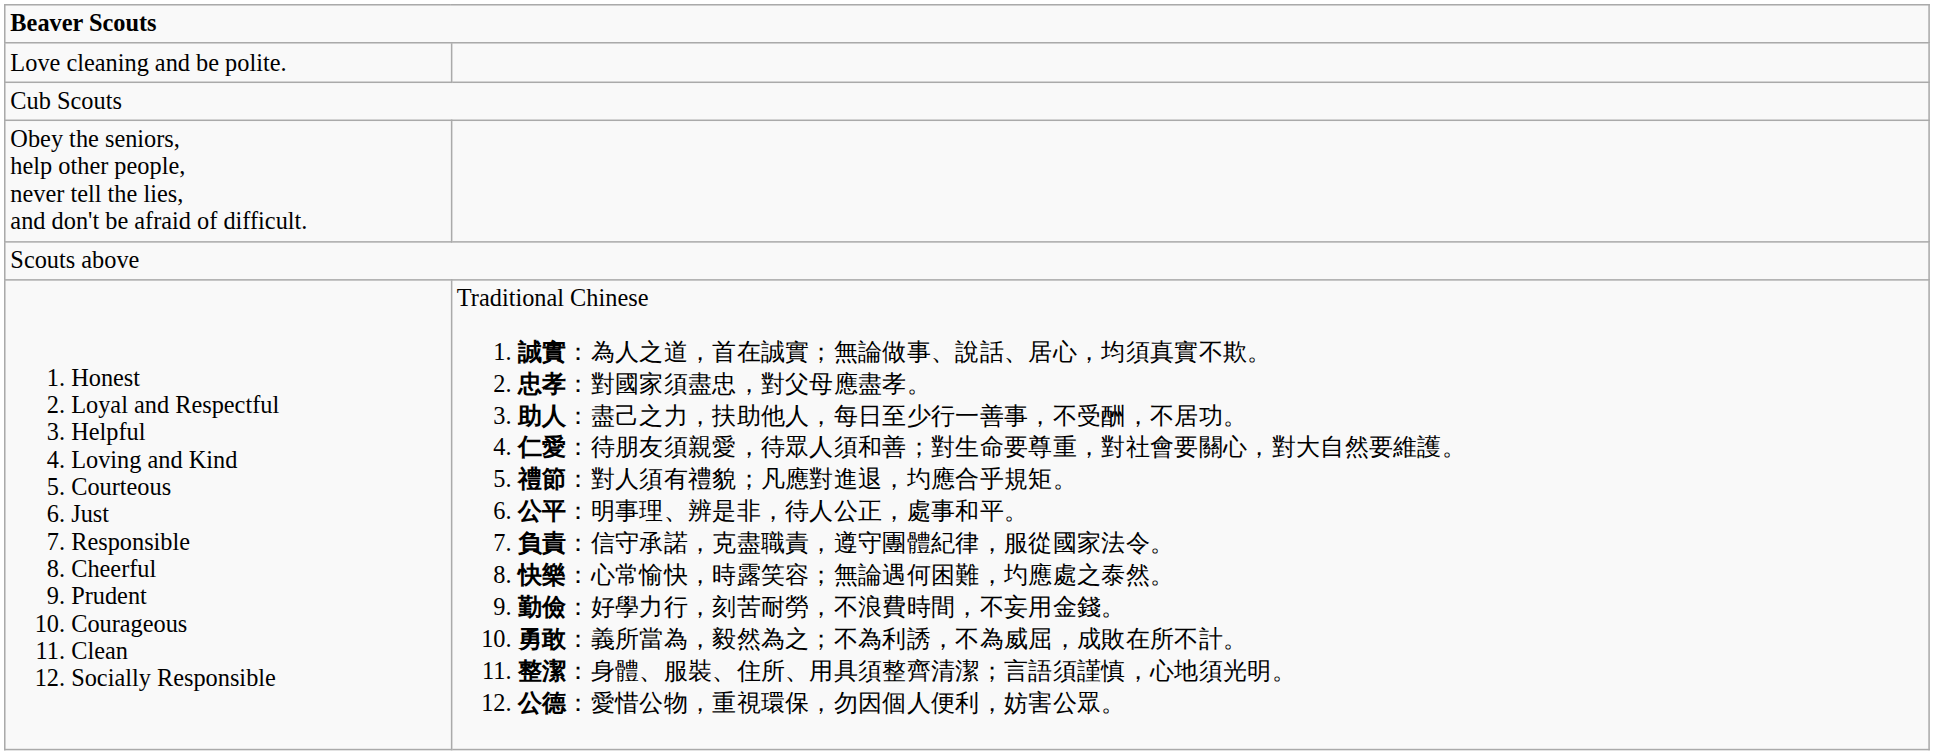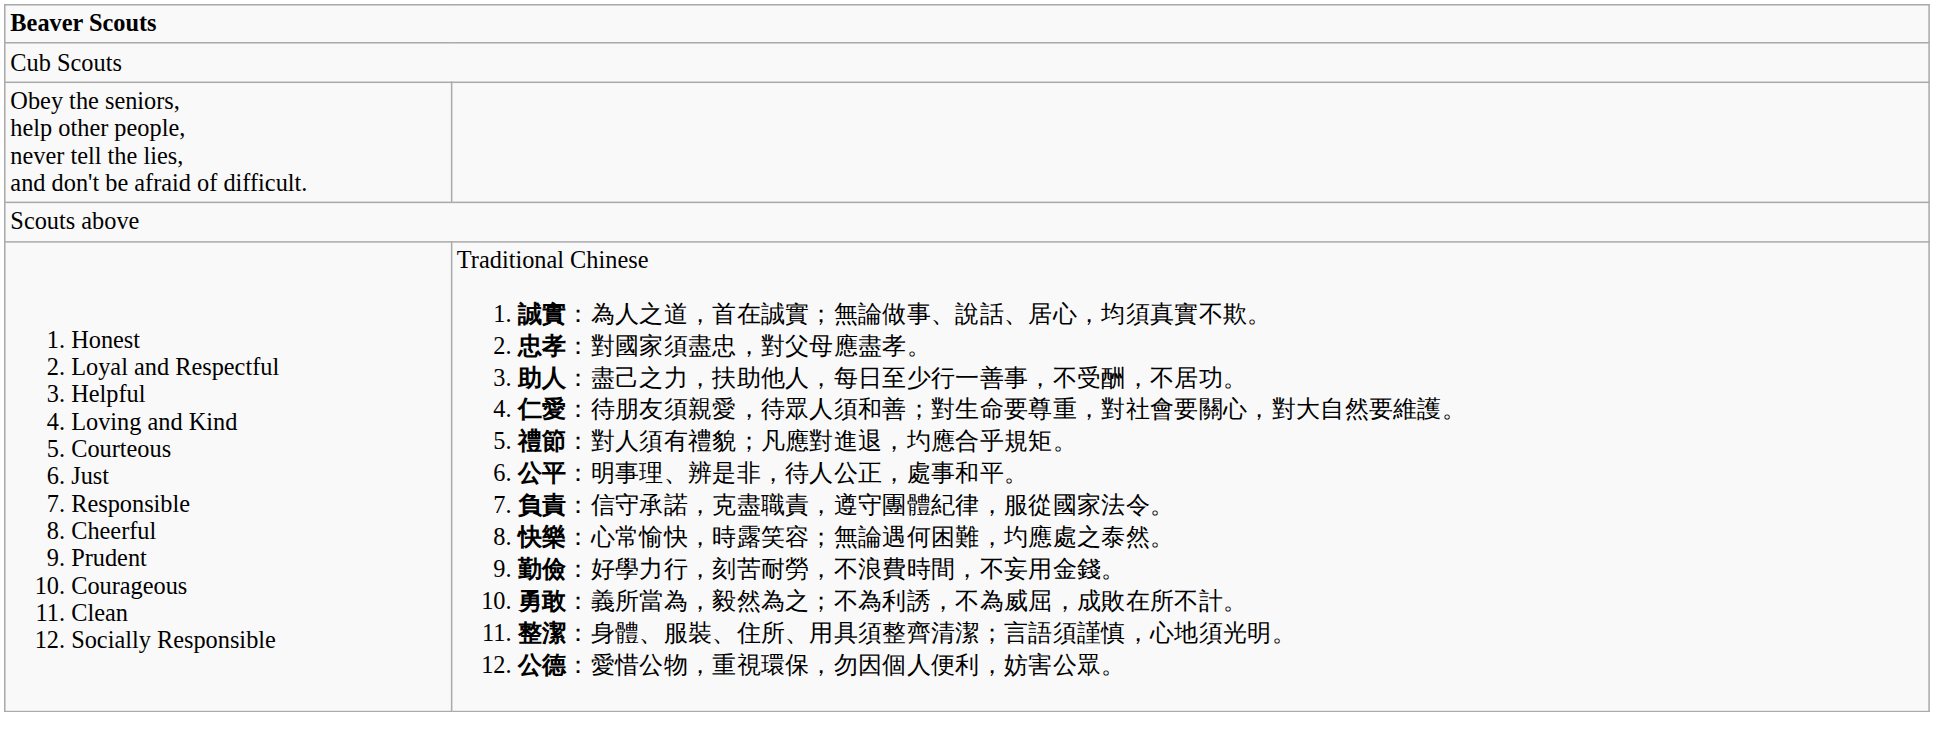- row: (148, 62)
